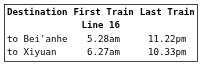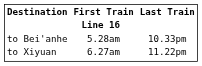(167, 39) 11.22pm -> (167, 39) 10.33pm
(167, 52) 10.33pm -> (167, 52) 11.22pm
